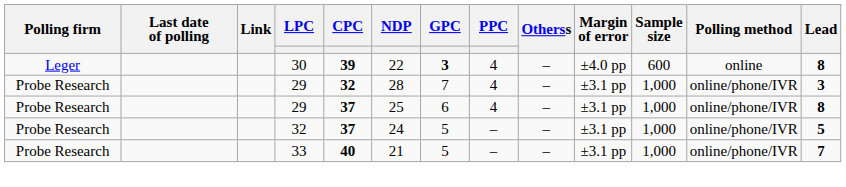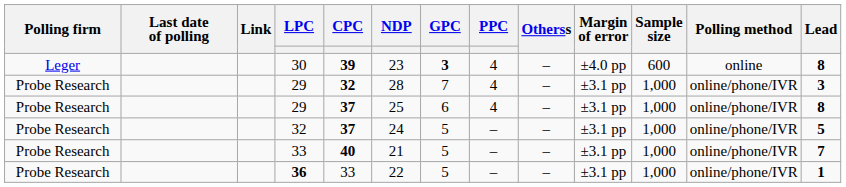(396, 64) 22 -> (396, 64) 23
+ row: (63, 172)
